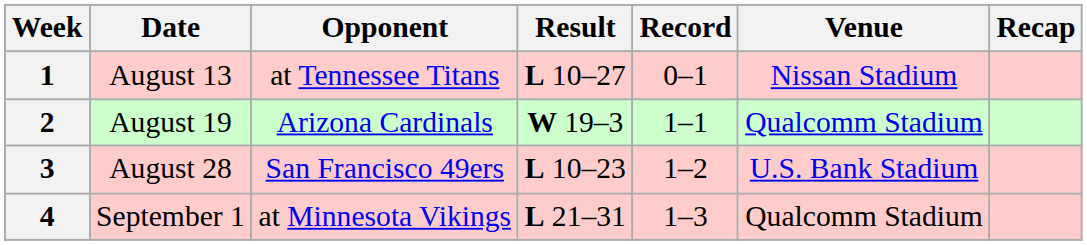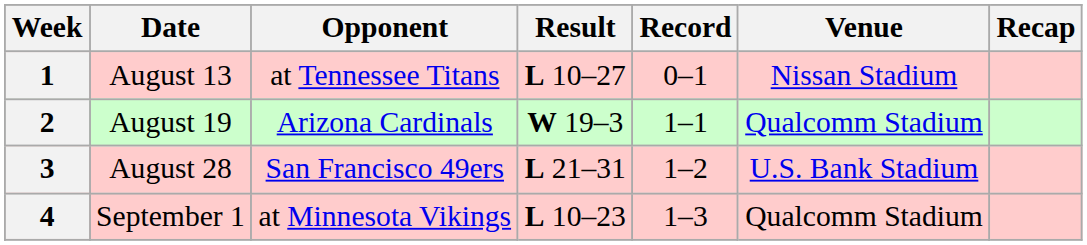(575, 168) L 10–23 -> (575, 168) L 21–31
(575, 215) L 21–31 -> (575, 215) L 10–23
